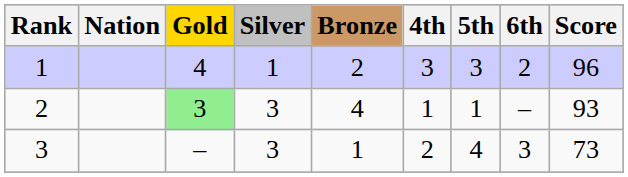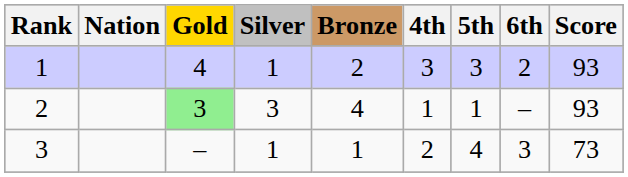(586, 66) 96 -> (586, 66) 93
(272, 150) 3 -> (272, 150) 1
